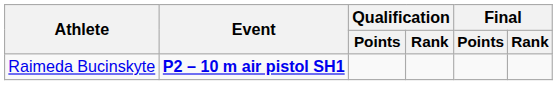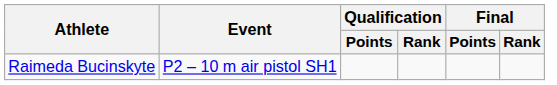(254, 67) bold -> (250, 67) normal
